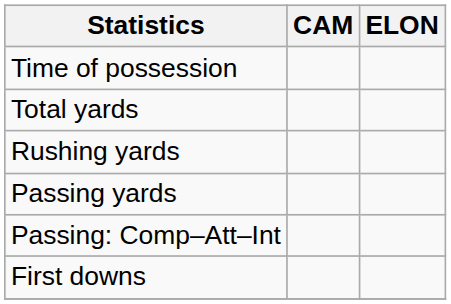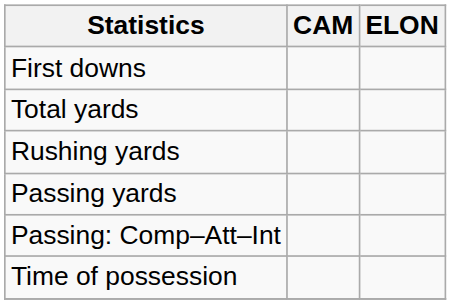rows swapped: (78, 277) <-> (124, 67)
